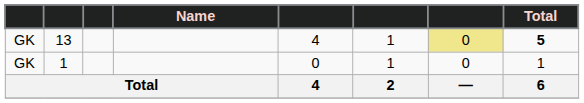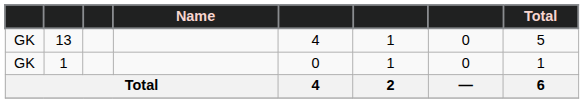(466, 40) khaki background -> (466, 40) no background
(541, 40) bold -> (541, 40) normal
